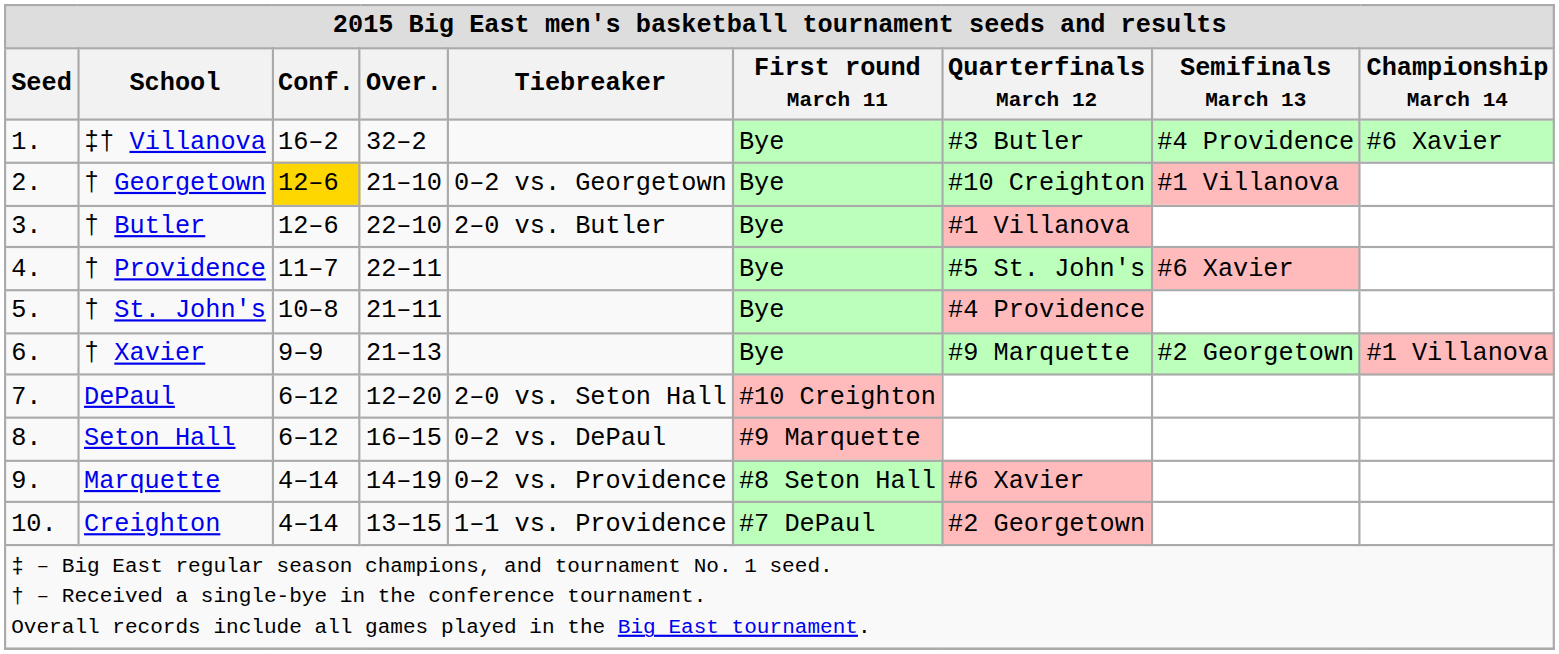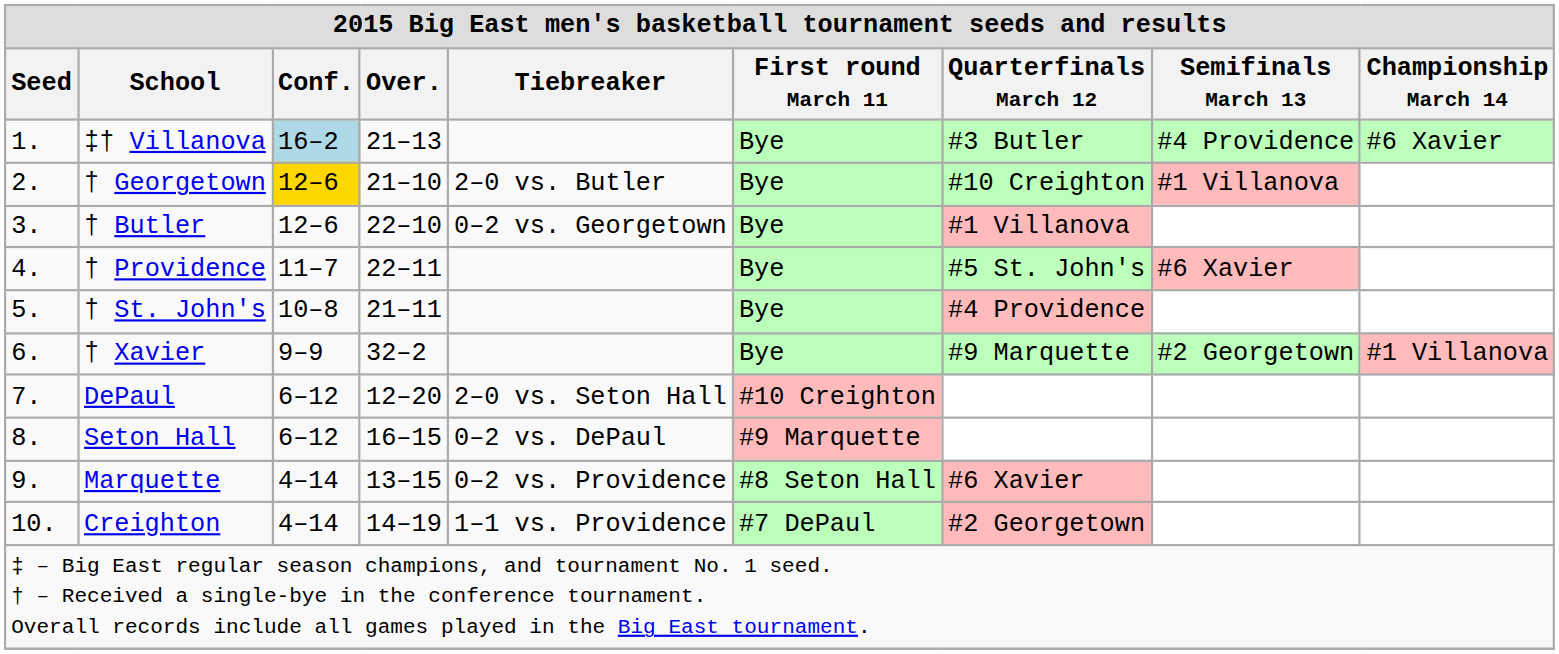(308, 141) no background -> (308, 141) lightblue background
(396, 141) 32–2 -> (404, 141) 21–13
(590, 184) 0–2 vs. Georgetown -> (560, 184) 2–0 vs. Butler
(560, 226) 2–0 vs. Butler -> (590, 226) 0–2 vs. Georgetown
(404, 353) 21–13 -> (396, 353) 32–2
(404, 481) 14–19 -> (404, 481) 13–15
(404, 523) 13–15 -> (404, 523) 14–19
